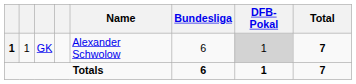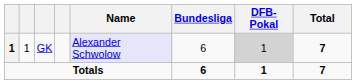(96, 48) no background -> (96, 48) lavender background
